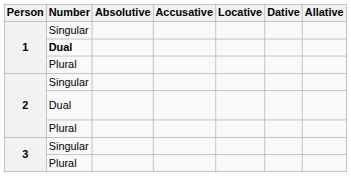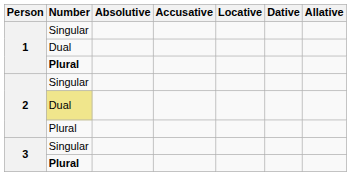(61, 47) bold -> (60, 47) normal
(63, 64) normal -> (64, 64) bold
(60, 105) no background -> (60, 105) khaki background
(63, 163) normal -> (64, 163) bold
